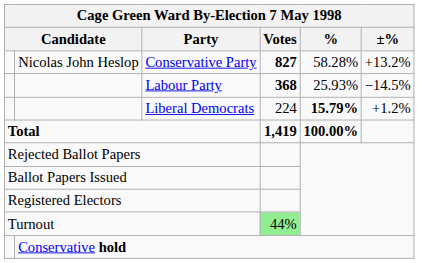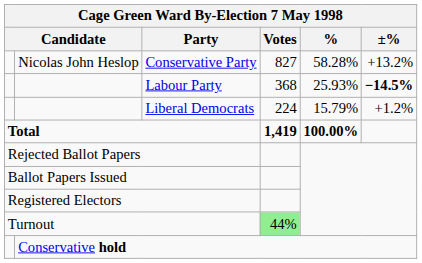(286, 62) bold -> (286, 62) normal
(286, 85) bold -> (286, 85) normal
(388, 85) normal -> (389, 85) bold
(334, 108) bold -> (336, 108) normal
